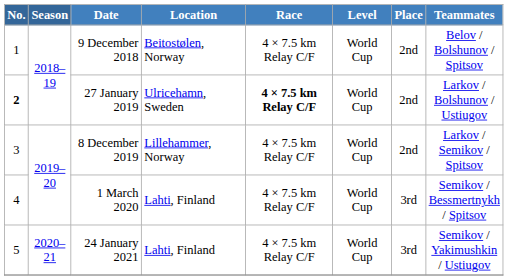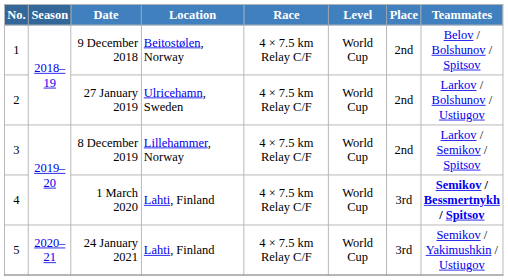(16, 100) bold -> (16, 100) normal
(289, 100) bold -> (286, 100) normal
(464, 200) normal -> (462, 200) bold
